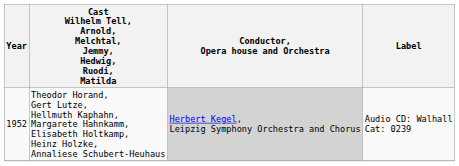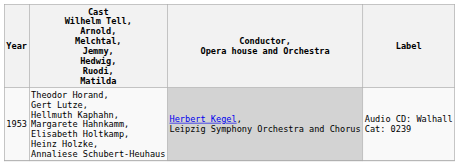(17, 124) 1952 -> (17, 124) 1953
